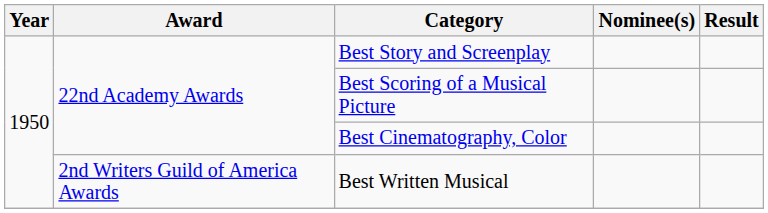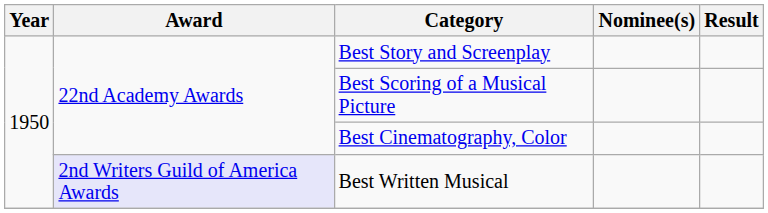(178, 180) no background -> (178, 180) lavender background
